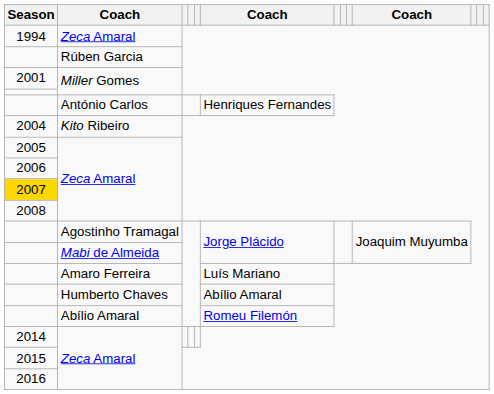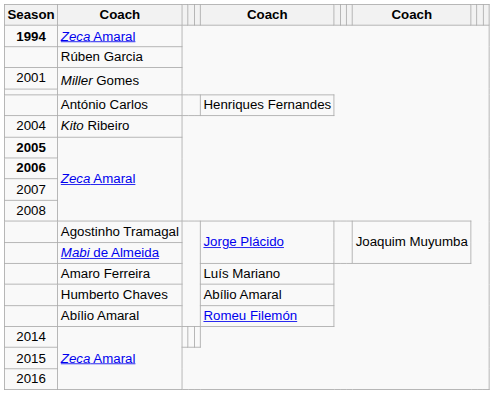(31, 36) normal -> (31, 36) bold
(31, 147) normal -> (31, 147) bold
(31, 168) normal -> (31, 168) bold
(31, 189) gold background -> (31, 189) no background
